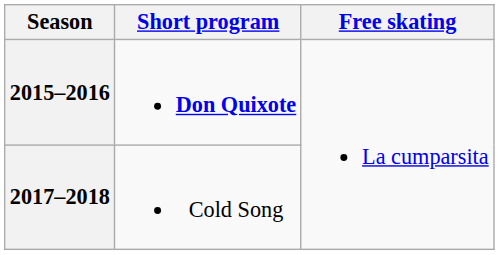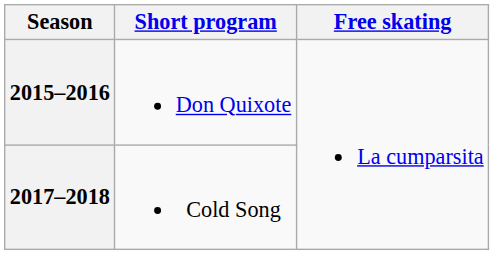(208, 105) bold -> (206, 105) normal
